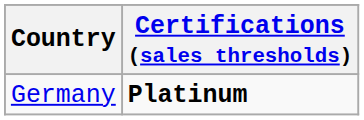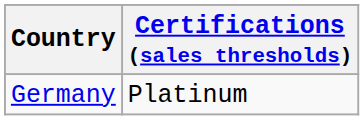(188, 95) bold -> (188, 95) normal
